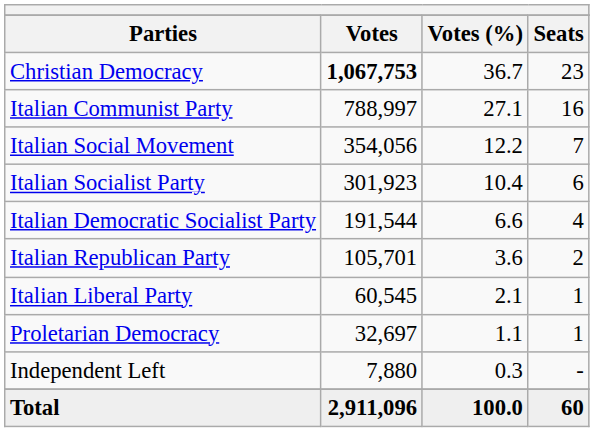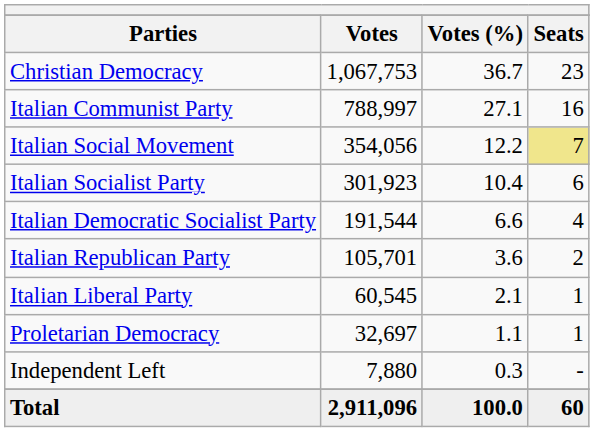(372, 71) bold -> (372, 71) normal
(578, 145) no background -> (578, 145) khaki background
